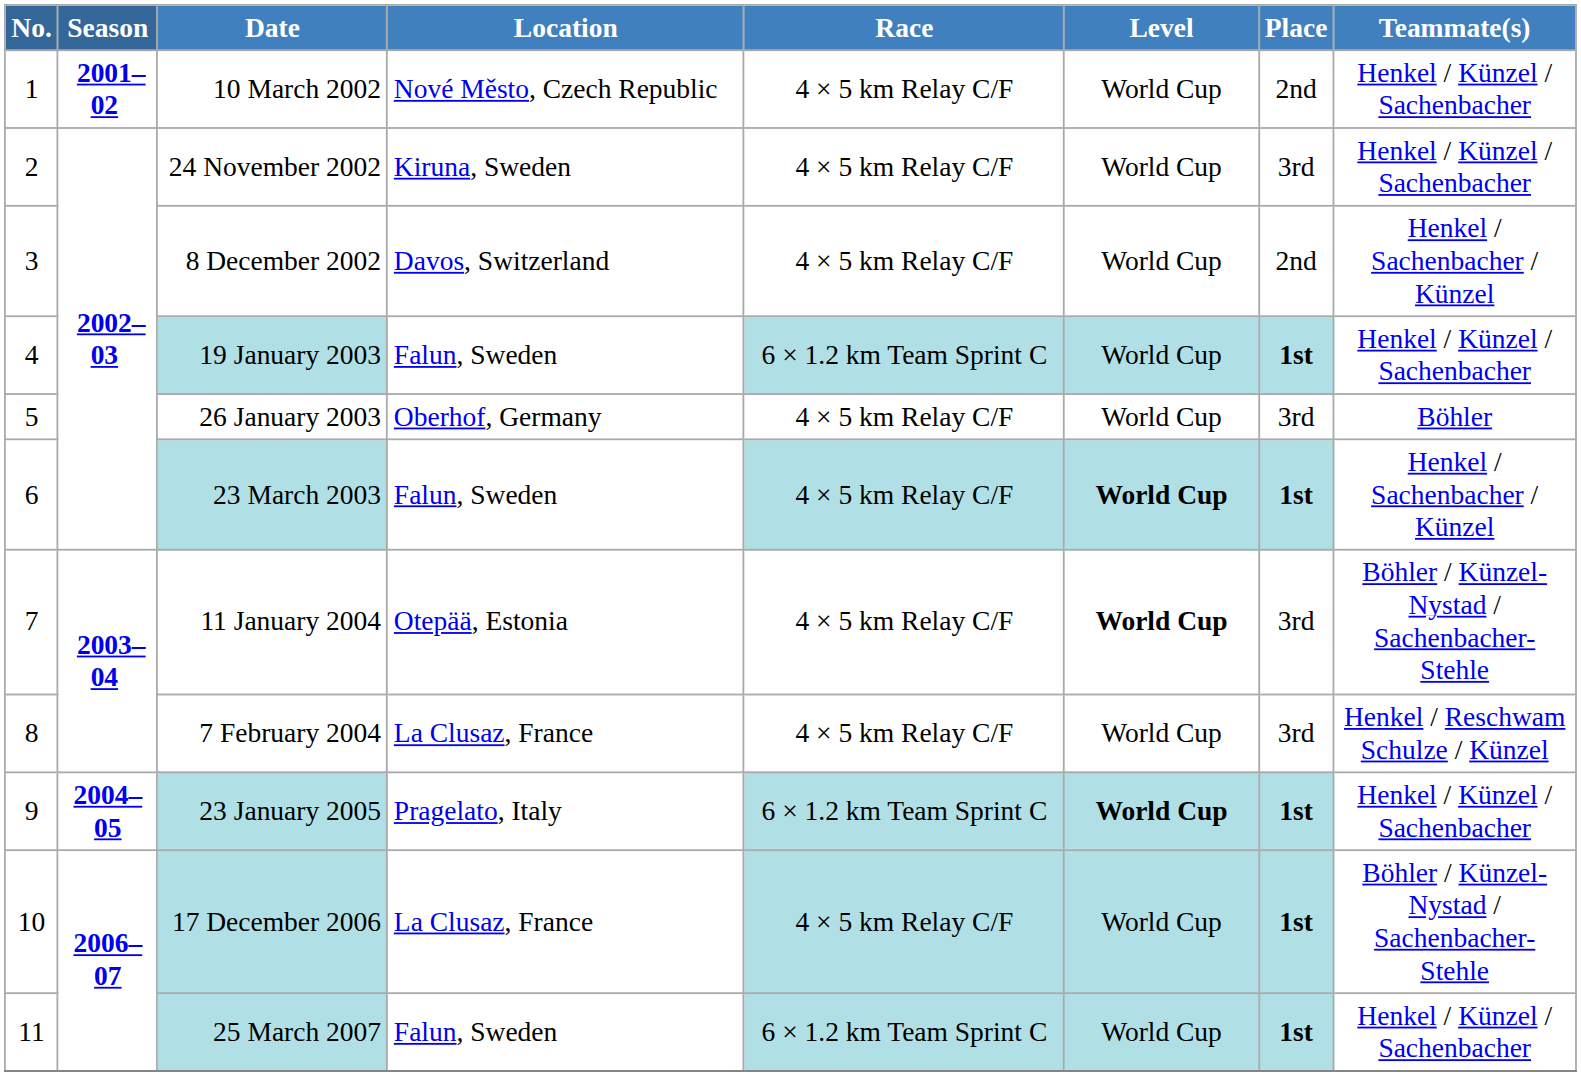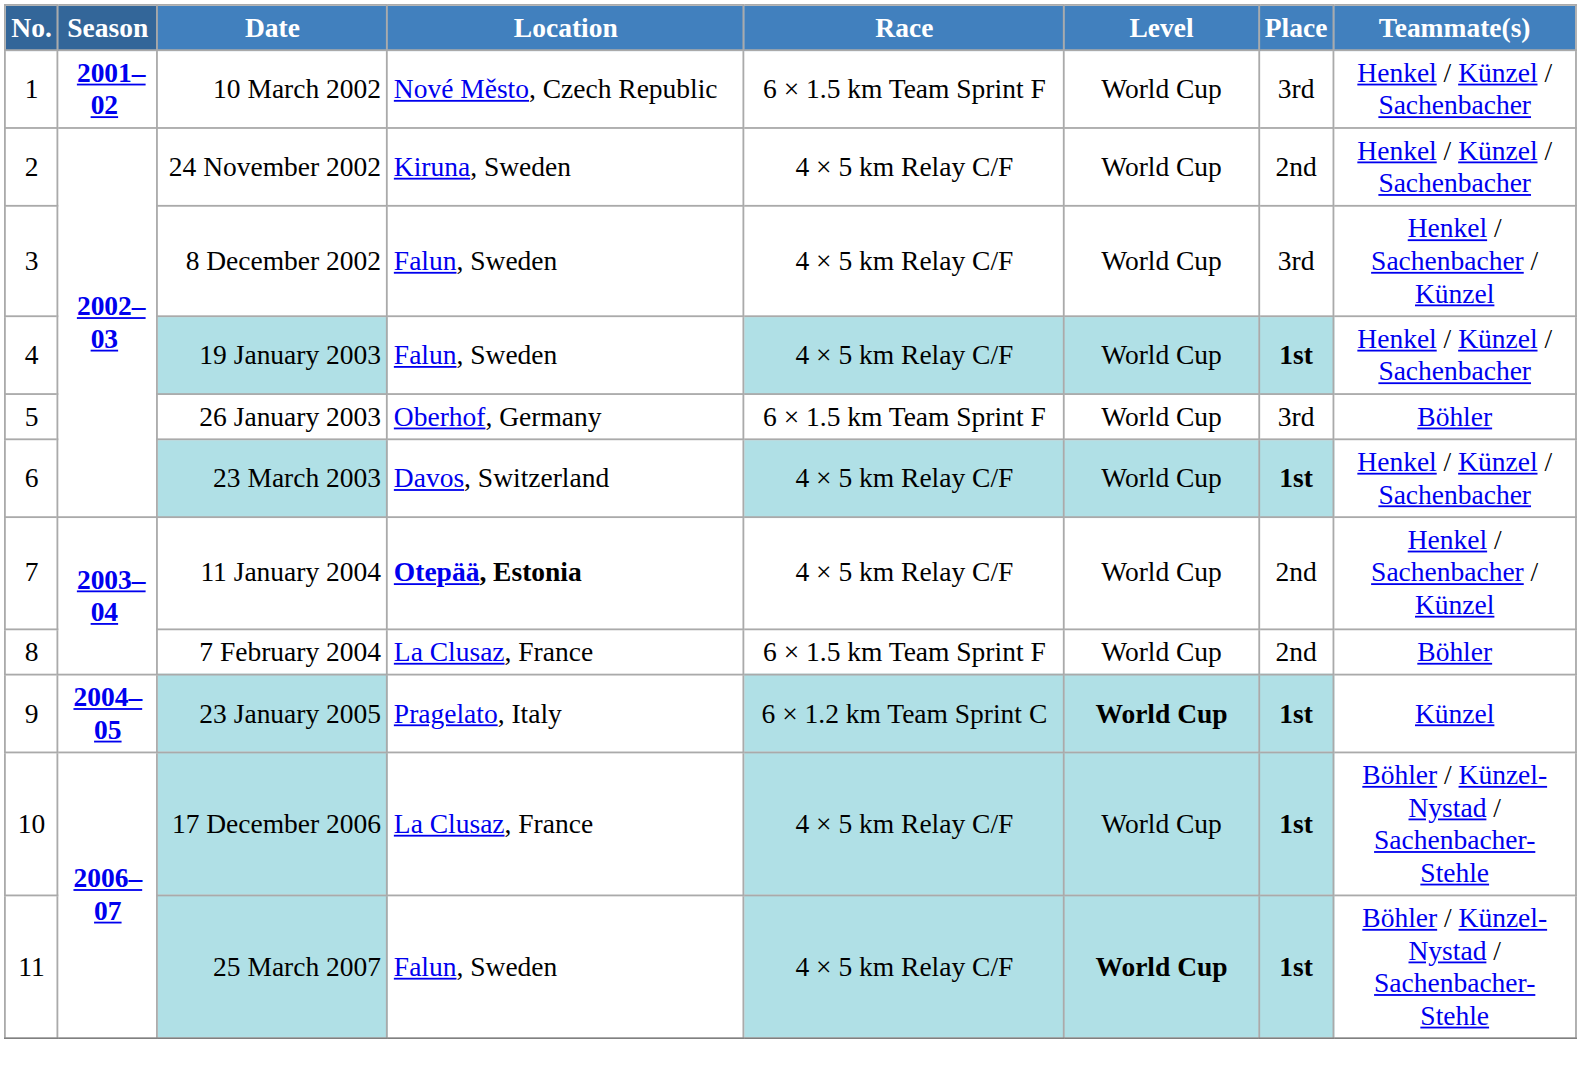(904, 89) 4 × 5 km Relay C/F -> (904, 89) 6 × 1.5 km Team Sprint F
(1296, 89) 2nd -> (1296, 89) 3rd
(1296, 166) 3rd -> (1296, 166) 2nd
(502, 261) Davos, Switzerland -> (476, 261) Falun, Sweden
(1296, 261) 2nd -> (1296, 261) 3rd
(904, 355) 6 × 1.2 km Team Sprint C -> (904, 355) 4 × 5 km Relay C/F
(904, 417) 4 × 5 km Relay C/F -> (904, 417) 6 × 1.5 km Team Sprint F
(476, 495) Falun, Sweden -> (502, 478) Davos, Switzerland
(1162, 495) bold -> (1162, 478) normal
(1455, 495) Henkel / Sachenbacher / Künzel -> (1455, 478) Henkel / Künzel / Sachenbacher
(481, 621) normal -> (488, 572) bold
(1162, 621) bold -> (1162, 572) normal
(1296, 621) 3rd -> (1296, 572) 2nd
(1455, 621) Böhler / Künzel-Nystad / Sachenbacher-Stehle -> (1455, 572) Henkel / Sachenbacher / Künzel
(904, 732) 4 × 5 km Relay C/F -> (904, 650) 6 × 1.5 km Team Sprint F
(1296, 732) 3rd -> (1296, 650) 2nd
(1455, 732) Henkel / Reschwam Schulze / Künzel -> (1455, 650) Böhler
(1455, 810) Henkel / Künzel / Sachenbacher -> (1455, 712) Künzel
(904, 1031) 6 × 1.2 km Team Sprint C -> (904, 966) 4 × 5 km Relay C/F
(1162, 1031) normal -> (1162, 966) bold
(1455, 1031) Henkel / Künzel / Sachenbacher -> (1455, 966) Böhler / Künzel-Nystad / Sachenbacher-Stehle
